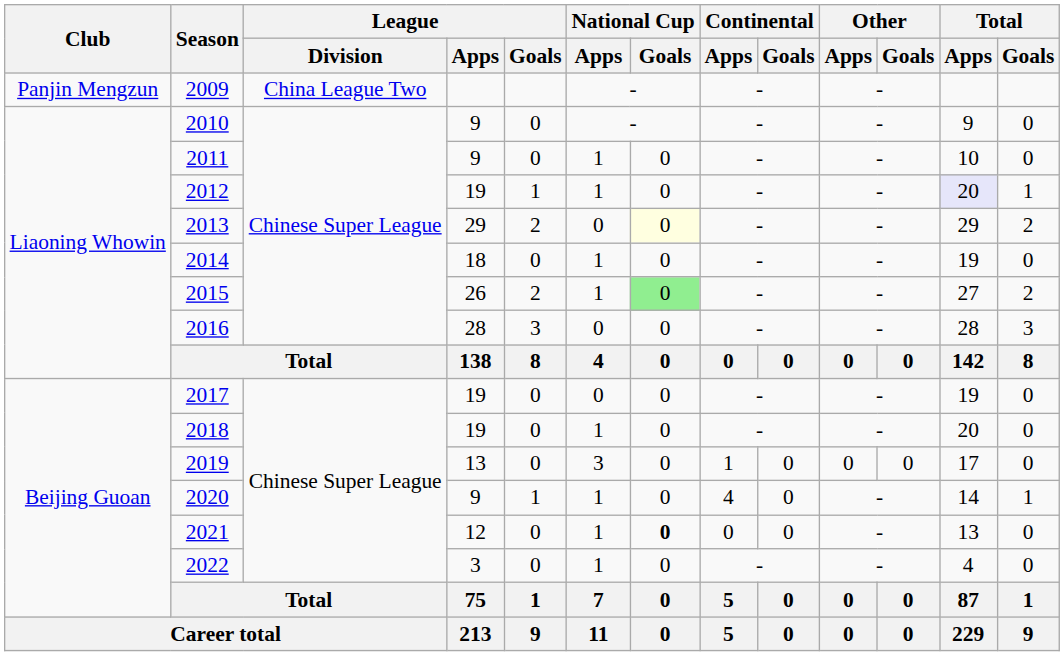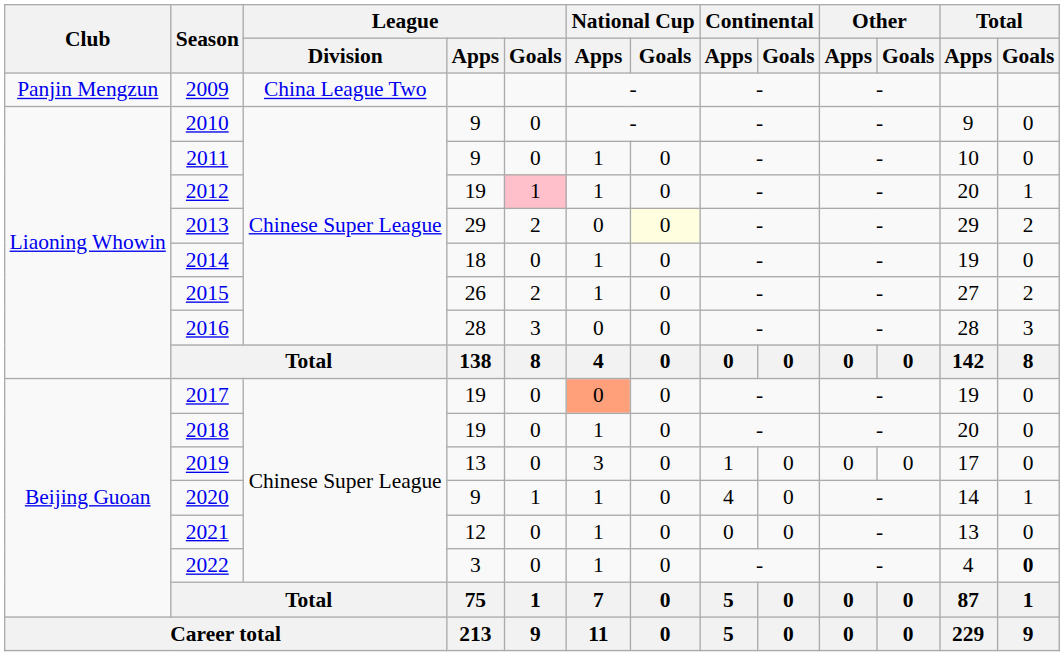(535, 191) no background -> (535, 191) pink background
(968, 191) lavender background -> (968, 191) no background
(665, 293) lightgreen background -> (665, 293) no background
(598, 395) no background -> (598, 395) lightsalmon background
(665, 531) bold -> (665, 531) normal
(1028, 565) normal -> (1028, 565) bold
